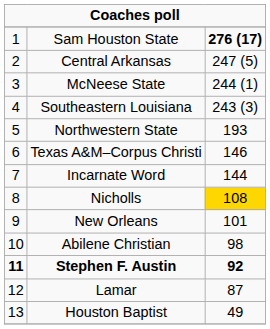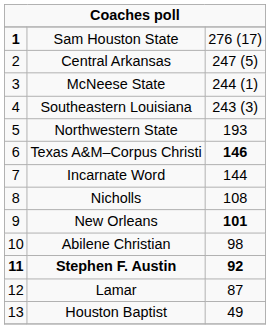(16, 38) normal -> (16, 38) bold
(235, 38) bold -> (235, 38) normal
(235, 152) normal -> (235, 152) bold
(235, 198) gold background -> (235, 198) no background
(235, 221) normal -> (235, 221) bold
